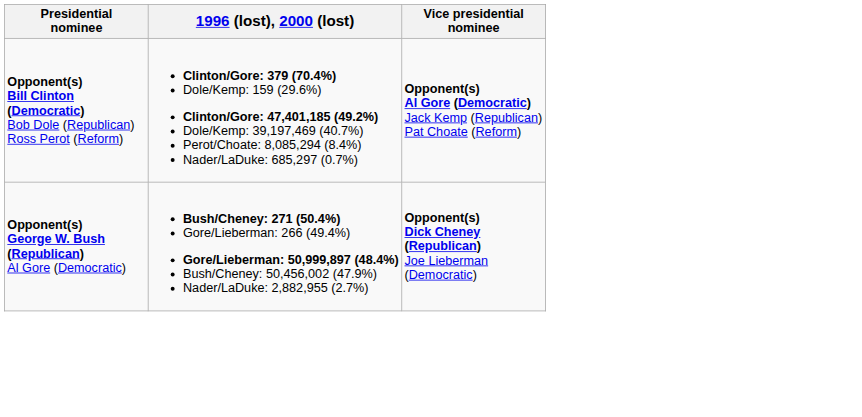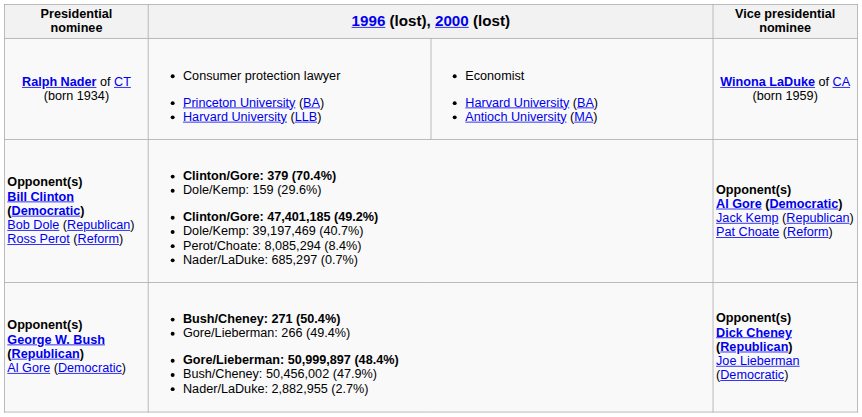+ row: (76, 89)
